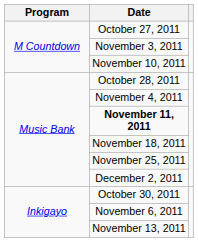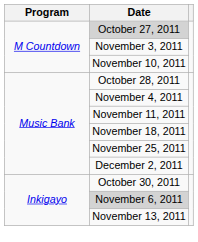(139, 30) no background -> (139, 30) lightgrey background
(139, 121) bold -> (139, 115) normal
(139, 212) no background -> (139, 200) lightgrey background
